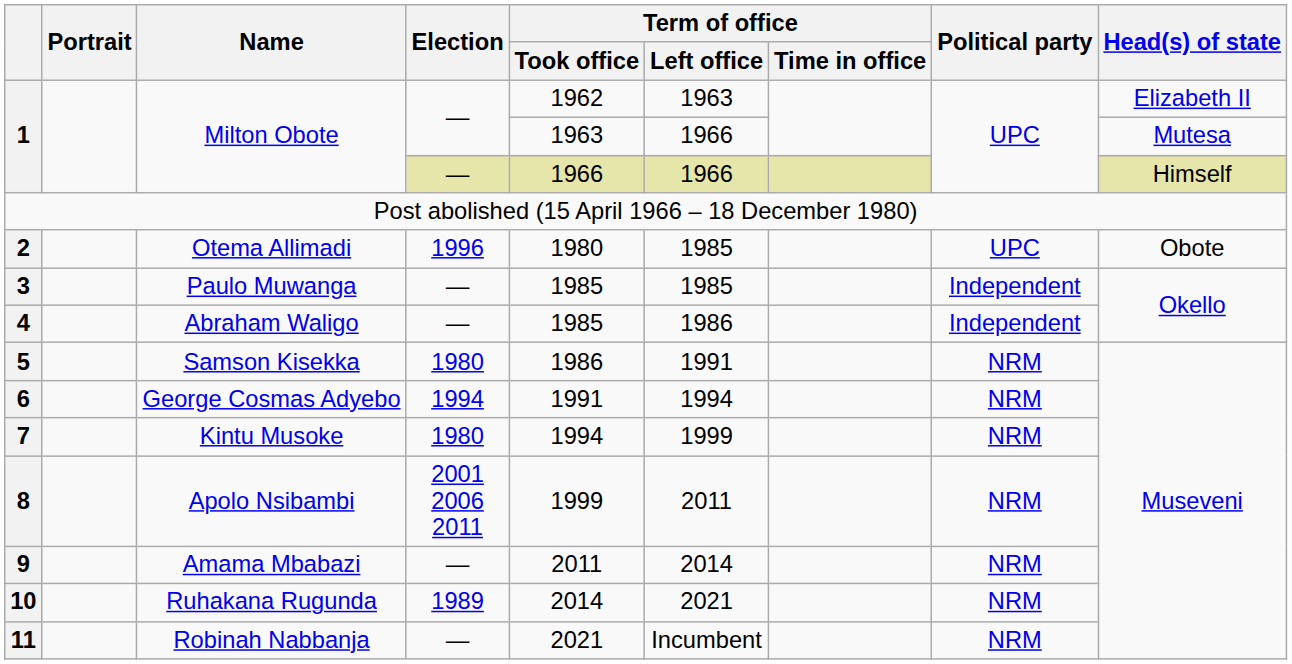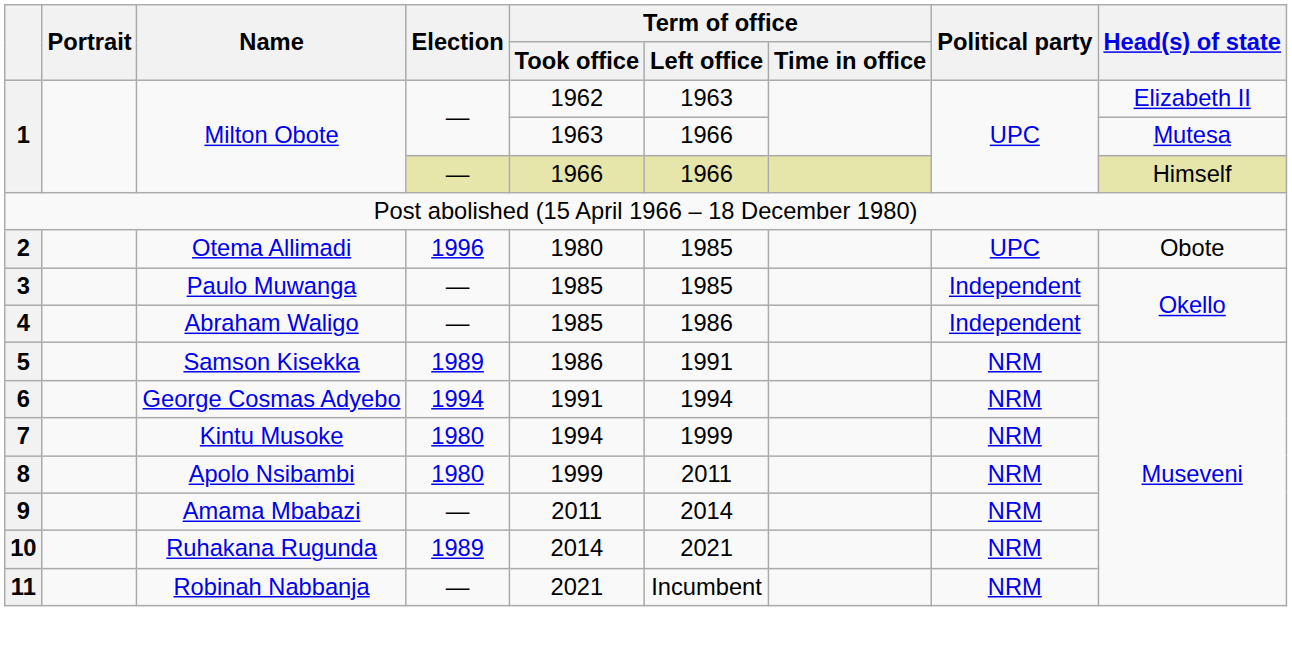(458, 361) 1980 -> (458, 361) 1989
(458, 500) 2001 2006 2011 -> (458, 473) 1980
